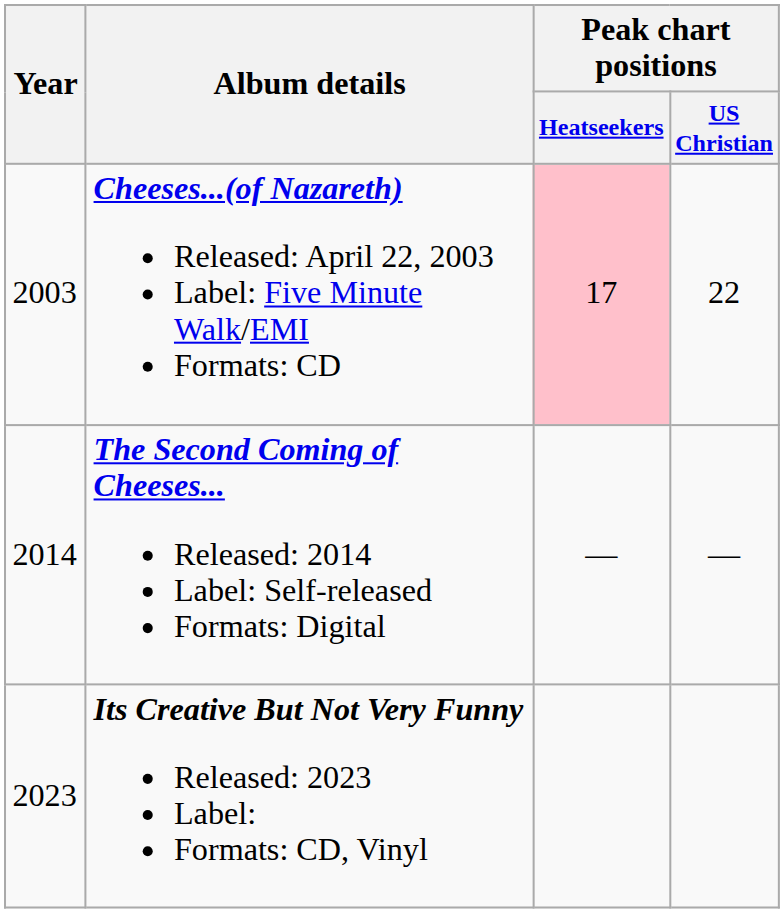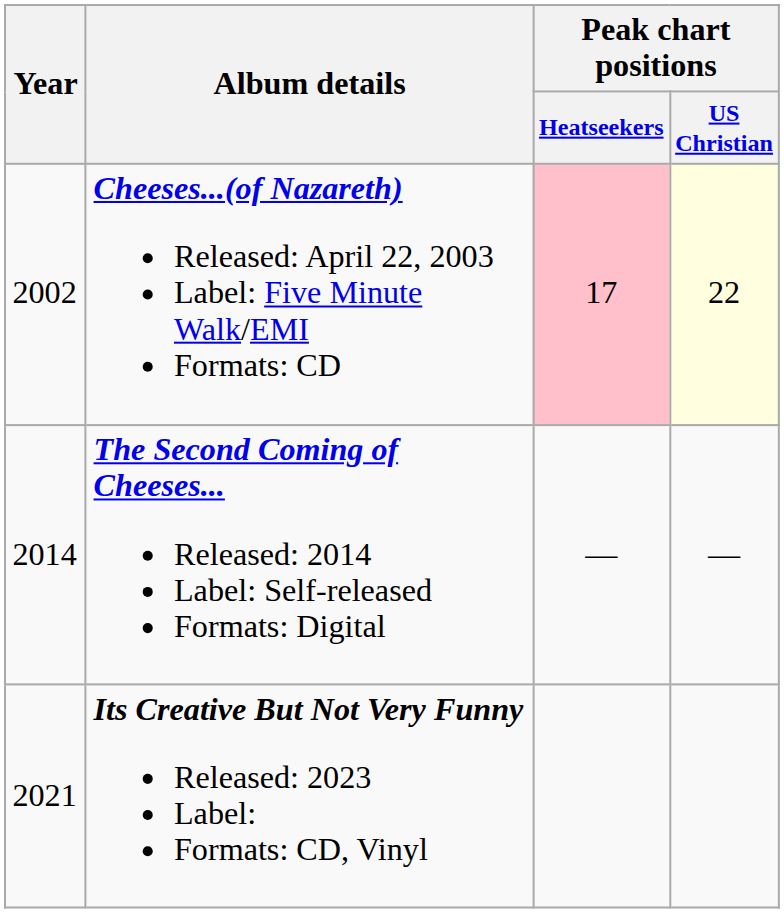(45, 293) 2003 -> (45, 293) 2002
(724, 293) no background -> (724, 293) lightyellow background
(45, 795) 2023 -> (45, 795) 2021
